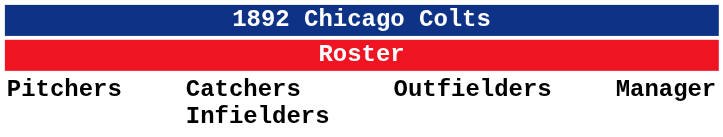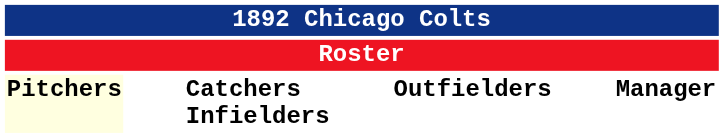(64, 90) no background -> (64, 90) lightyellow background
